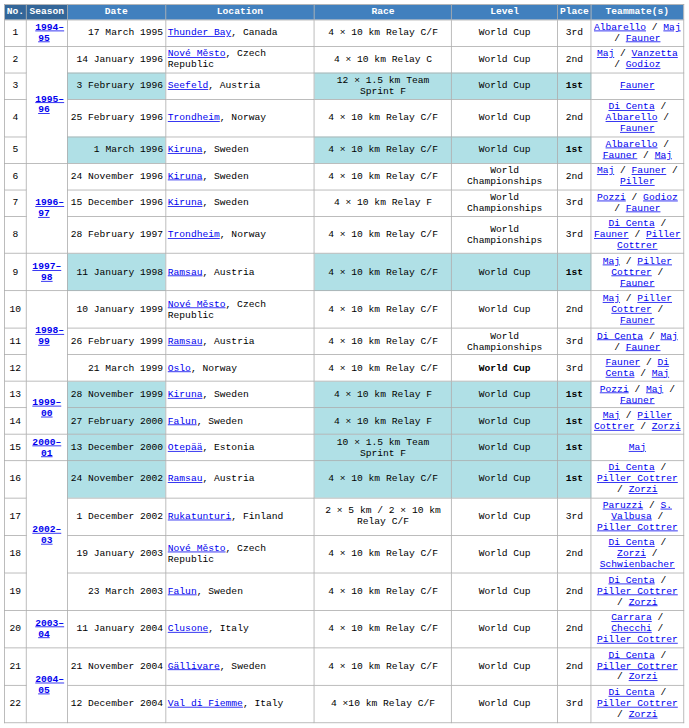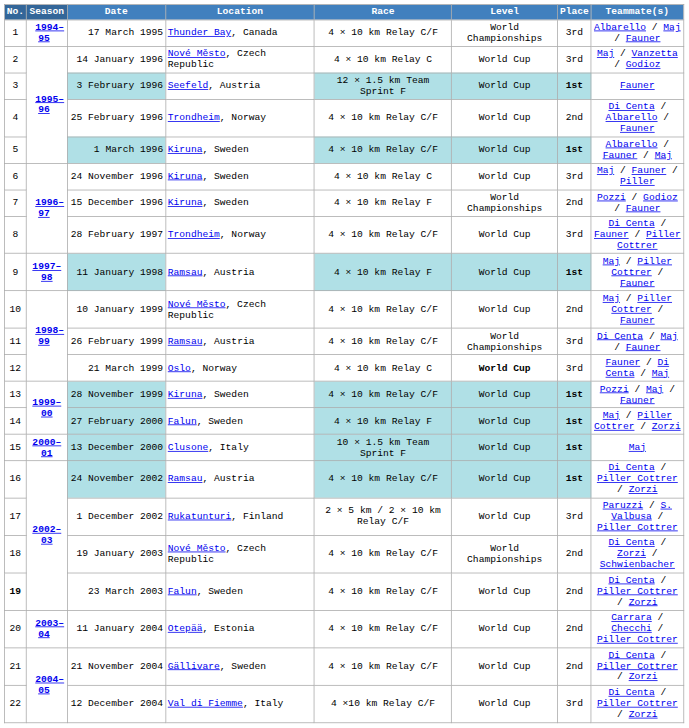(505, 34) World Cup -> (505, 34) World Championships
(574, 60) 2nd -> (574, 60) 3rd
(383, 177) 4 × 10 km Relay C/F -> (383, 177) 4 × 10 km Relay C
(505, 177) World Championships -> (505, 177) World Cup
(574, 177) 2nd -> (574, 177) 3rd
(574, 203) 3rd -> (574, 203) 2nd
(505, 235) World Championships -> (505, 235) World Cup
(383, 273) 4 × 10 km Relay C/F -> (383, 273) 4 × 10 km Relay F
(383, 368) 4 × 10 km Relay C/F -> (383, 368) 4 × 10 km Relay C
(383, 395) 4 × 10 km Relay F -> (383, 395) 4 × 10 km Relay C/F
(211, 448) Otepää, Estonia -> (208, 448) Clusone, Italy
(505, 555) World Cup -> (505, 555) World Championships
(15, 592) normal -> (15, 592) bold
(208, 629) Clusone, Italy -> (211, 629) Otepää, Estonia
